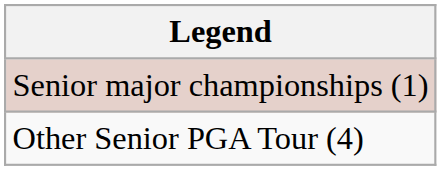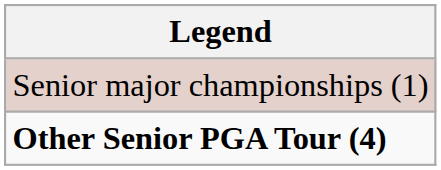(188, 138) normal -> (200, 138) bold
